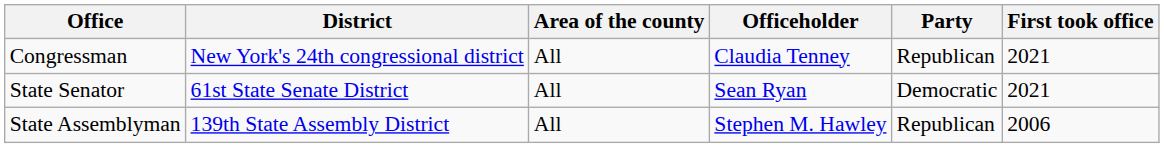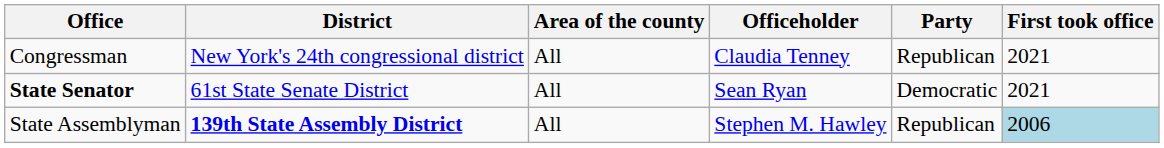(67, 90) normal -> (72, 90) bold
(320, 124) normal -> (326, 124) bold
(1029, 124) no background -> (1029, 124) lightblue background
